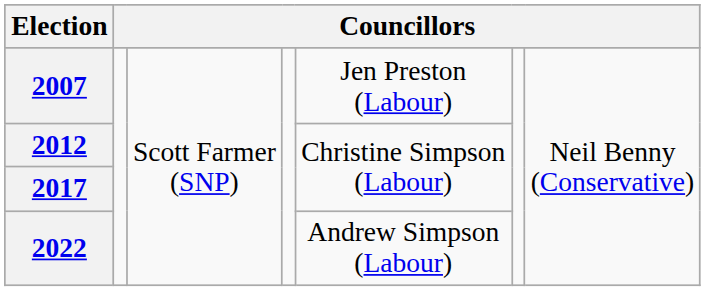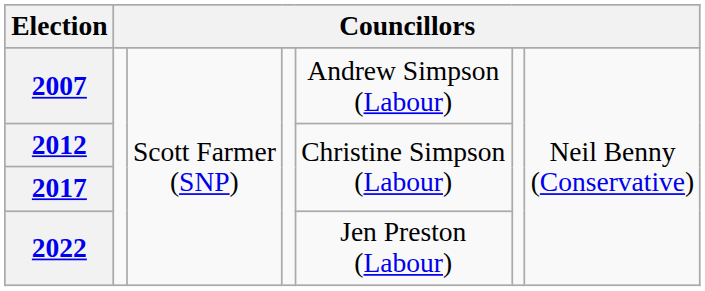(403, 85) Jen Preston (Labour) -> (403, 85) Andrew Simpson (Labour)
(403, 247) Andrew Simpson (Labour) -> (403, 247) Jen Preston (Labour)
